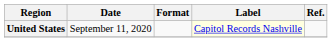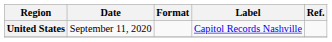(248, 28) lightyellow background -> (248, 28) no background
